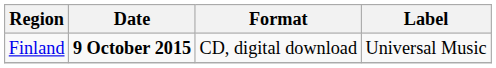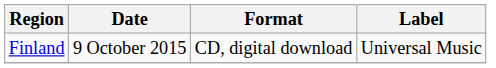(132, 47) bold -> (130, 47) normal
